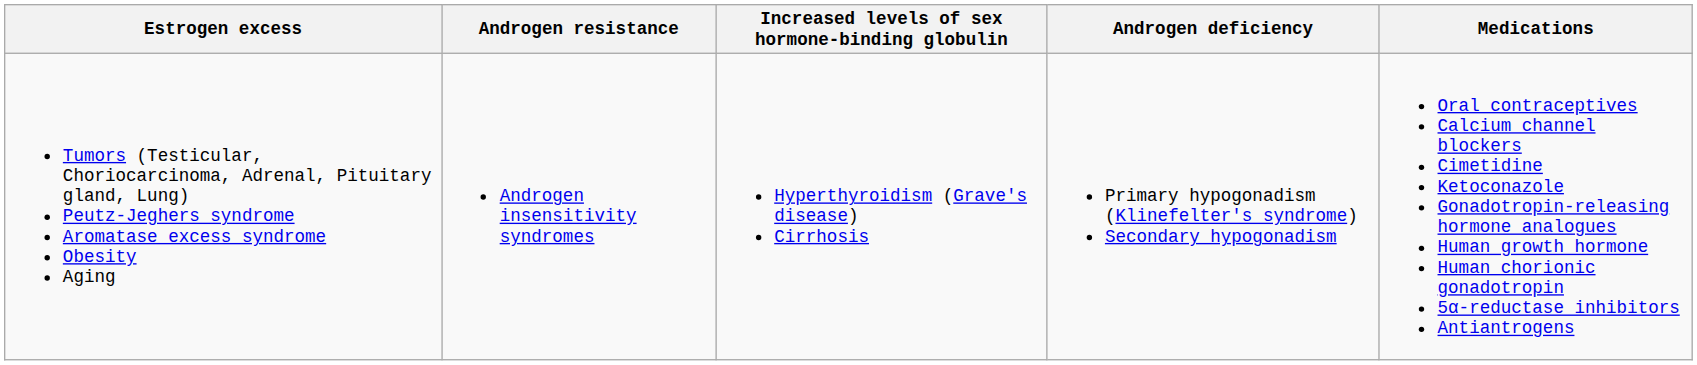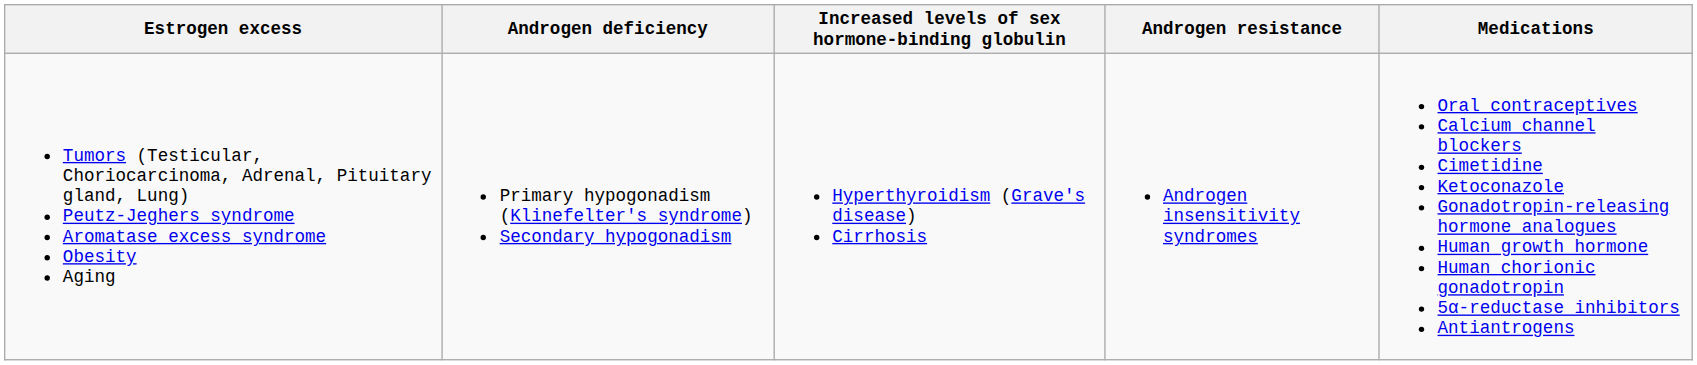columns swapped: (1213, 29) <-> (579, 29)
